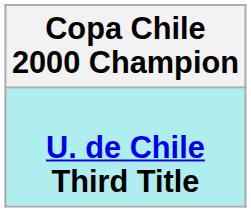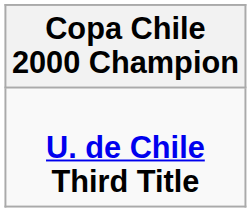(125, 163) paleturquoise background -> (125, 163) no background
